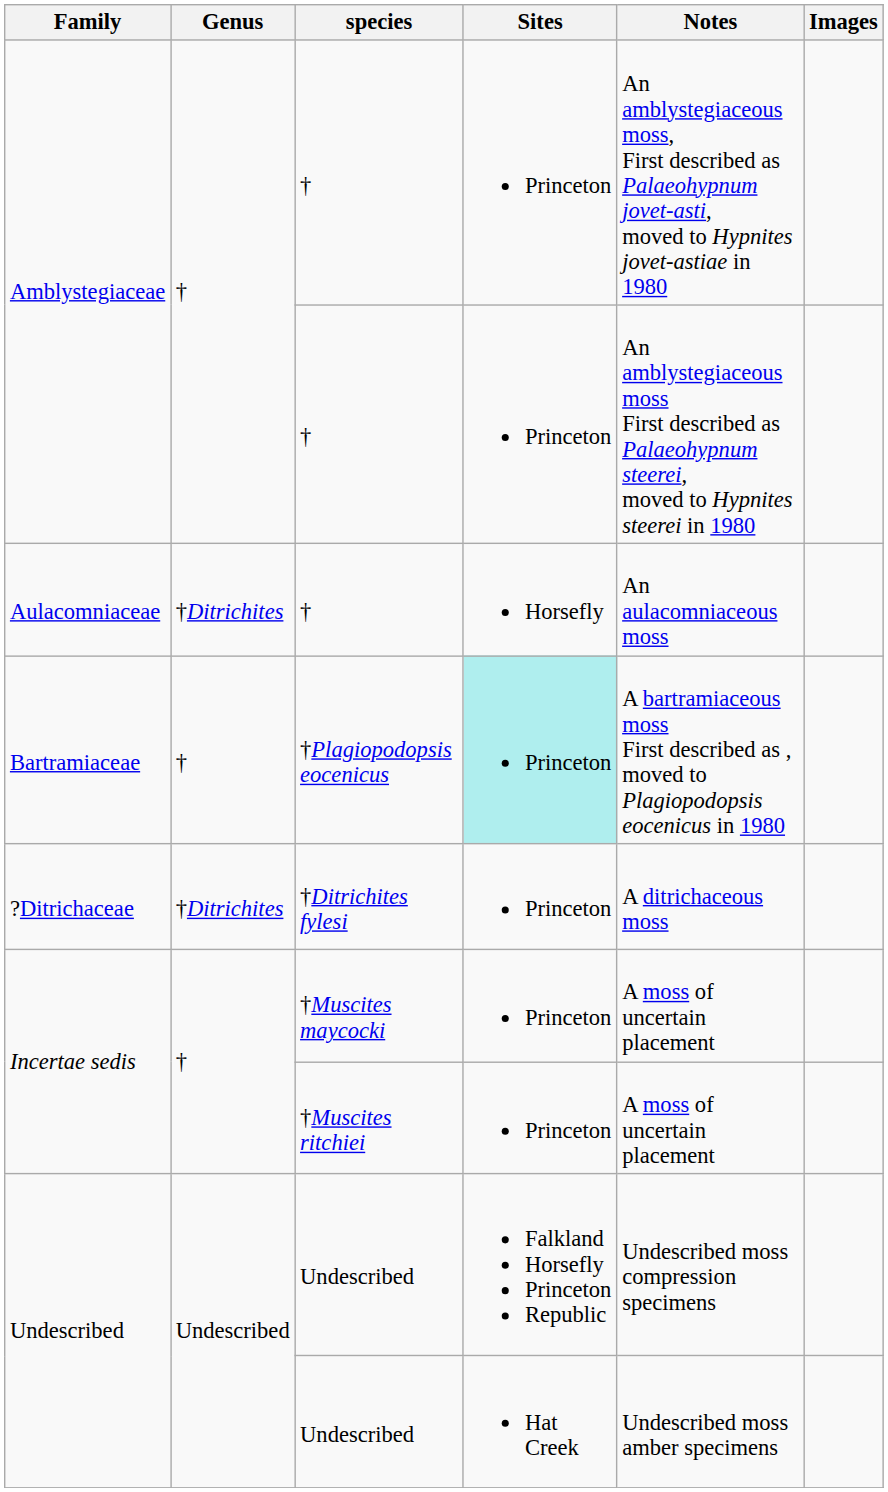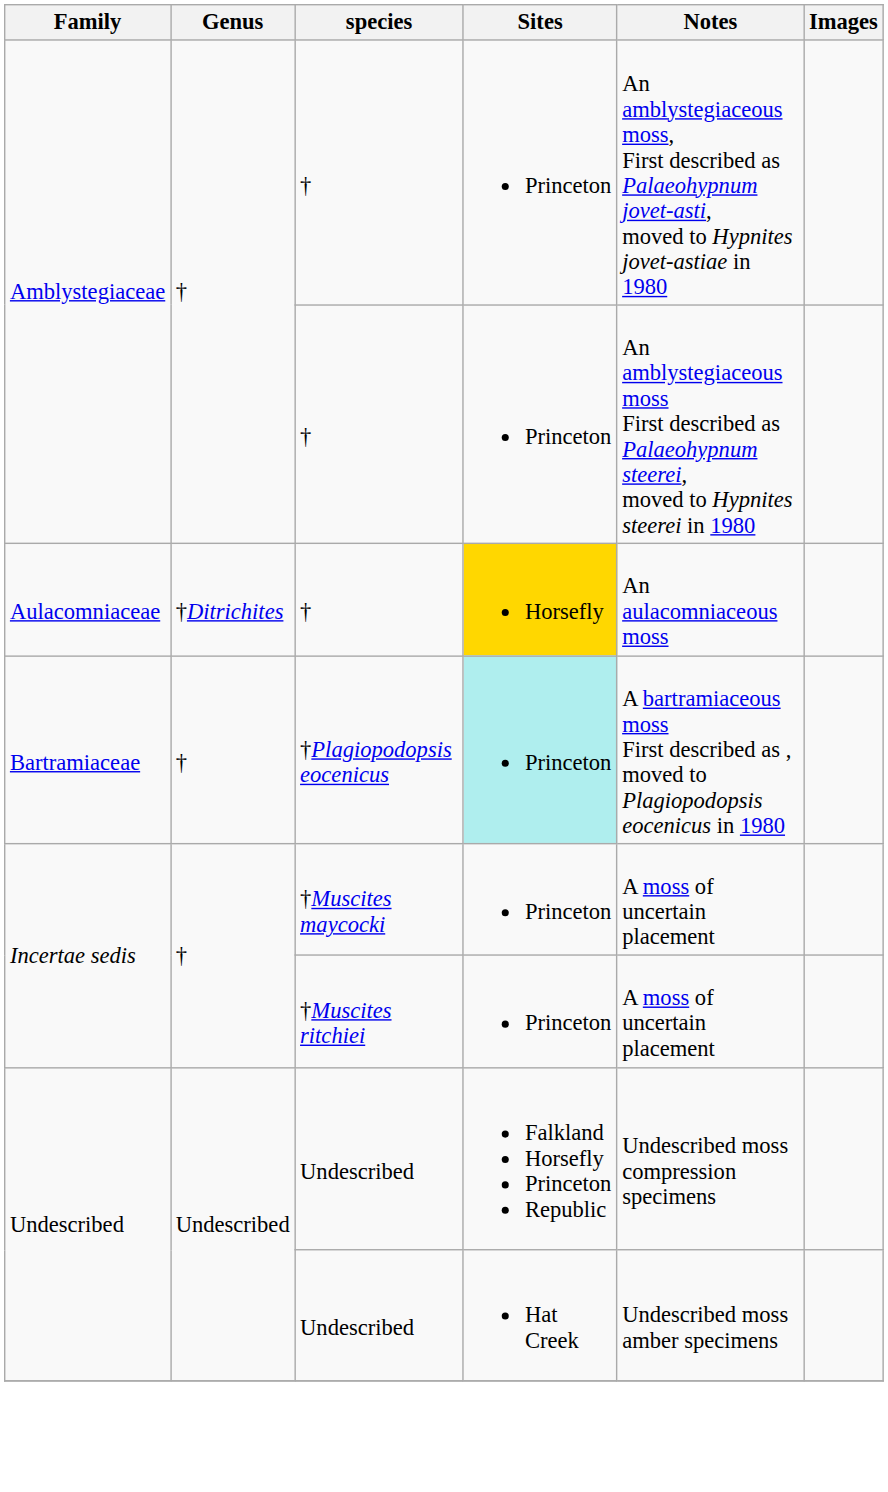(540, 612) no background -> (540, 612) gold background
- row: (72, 909)
